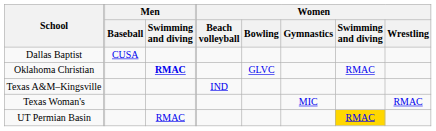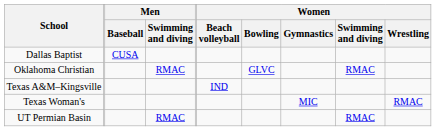(170, 70) bold -> (170, 70) normal
(360, 117) gold background -> (360, 117) no background
